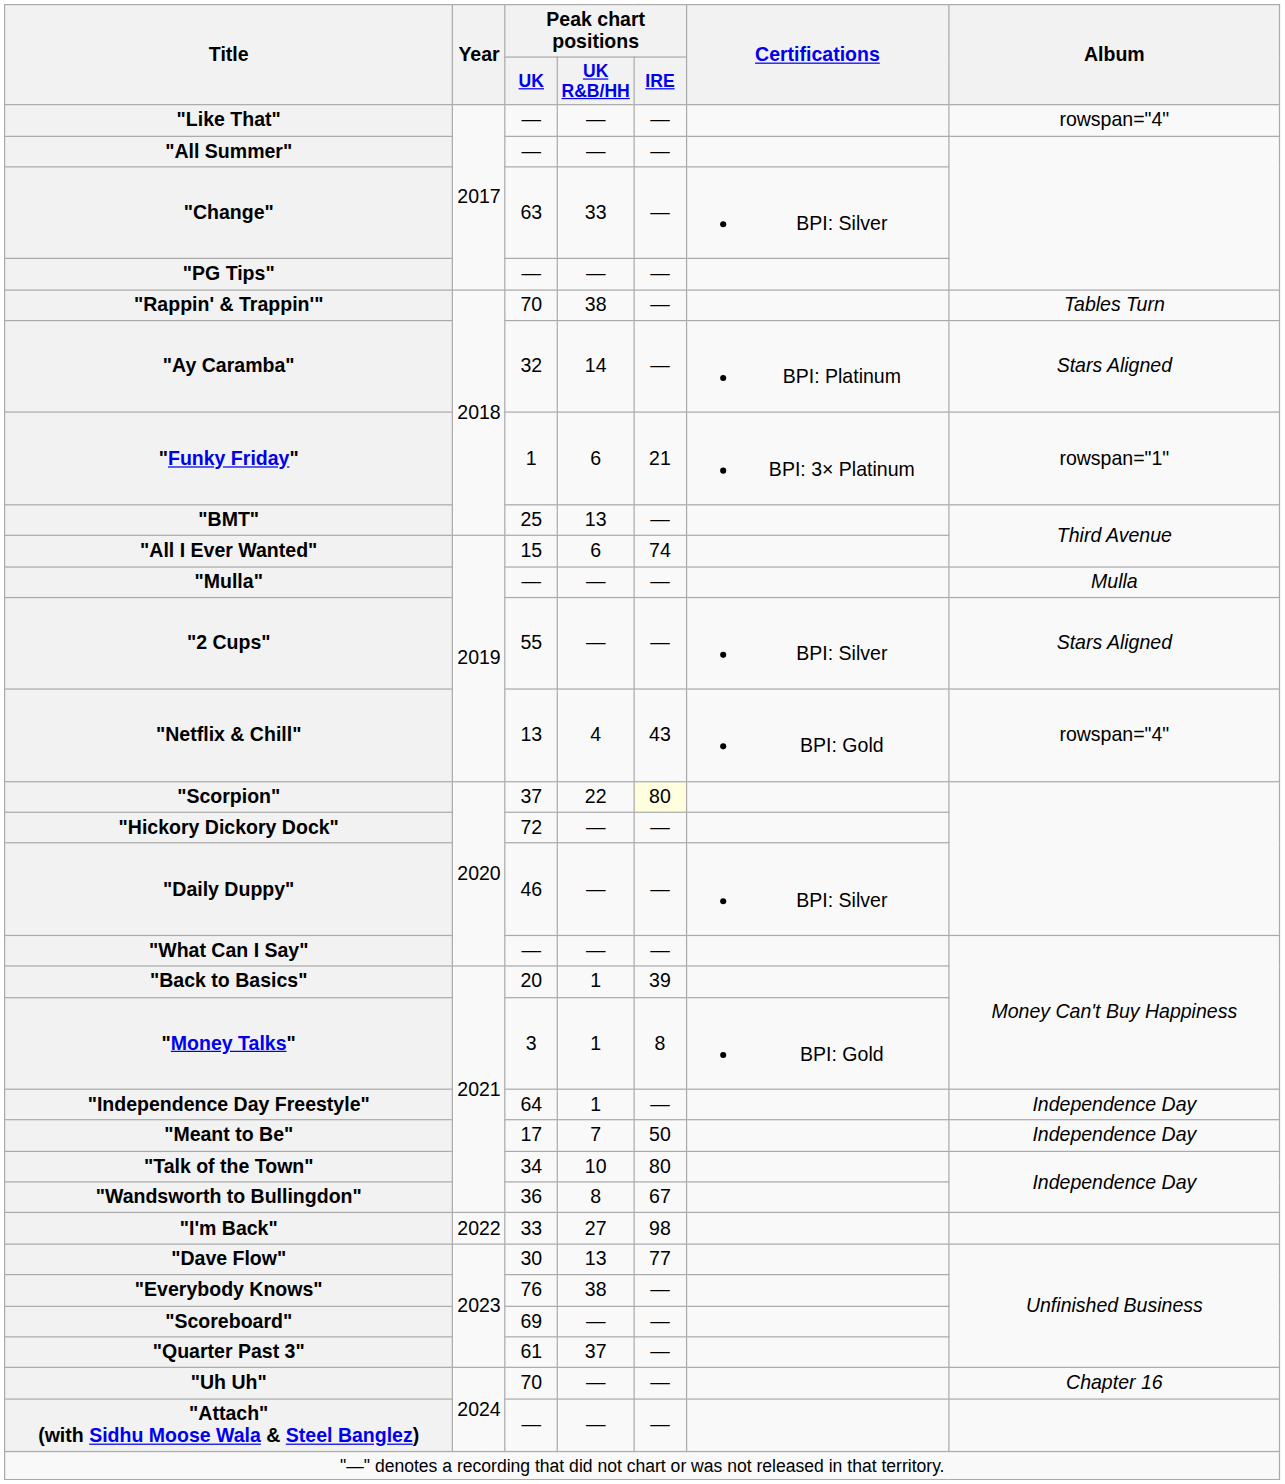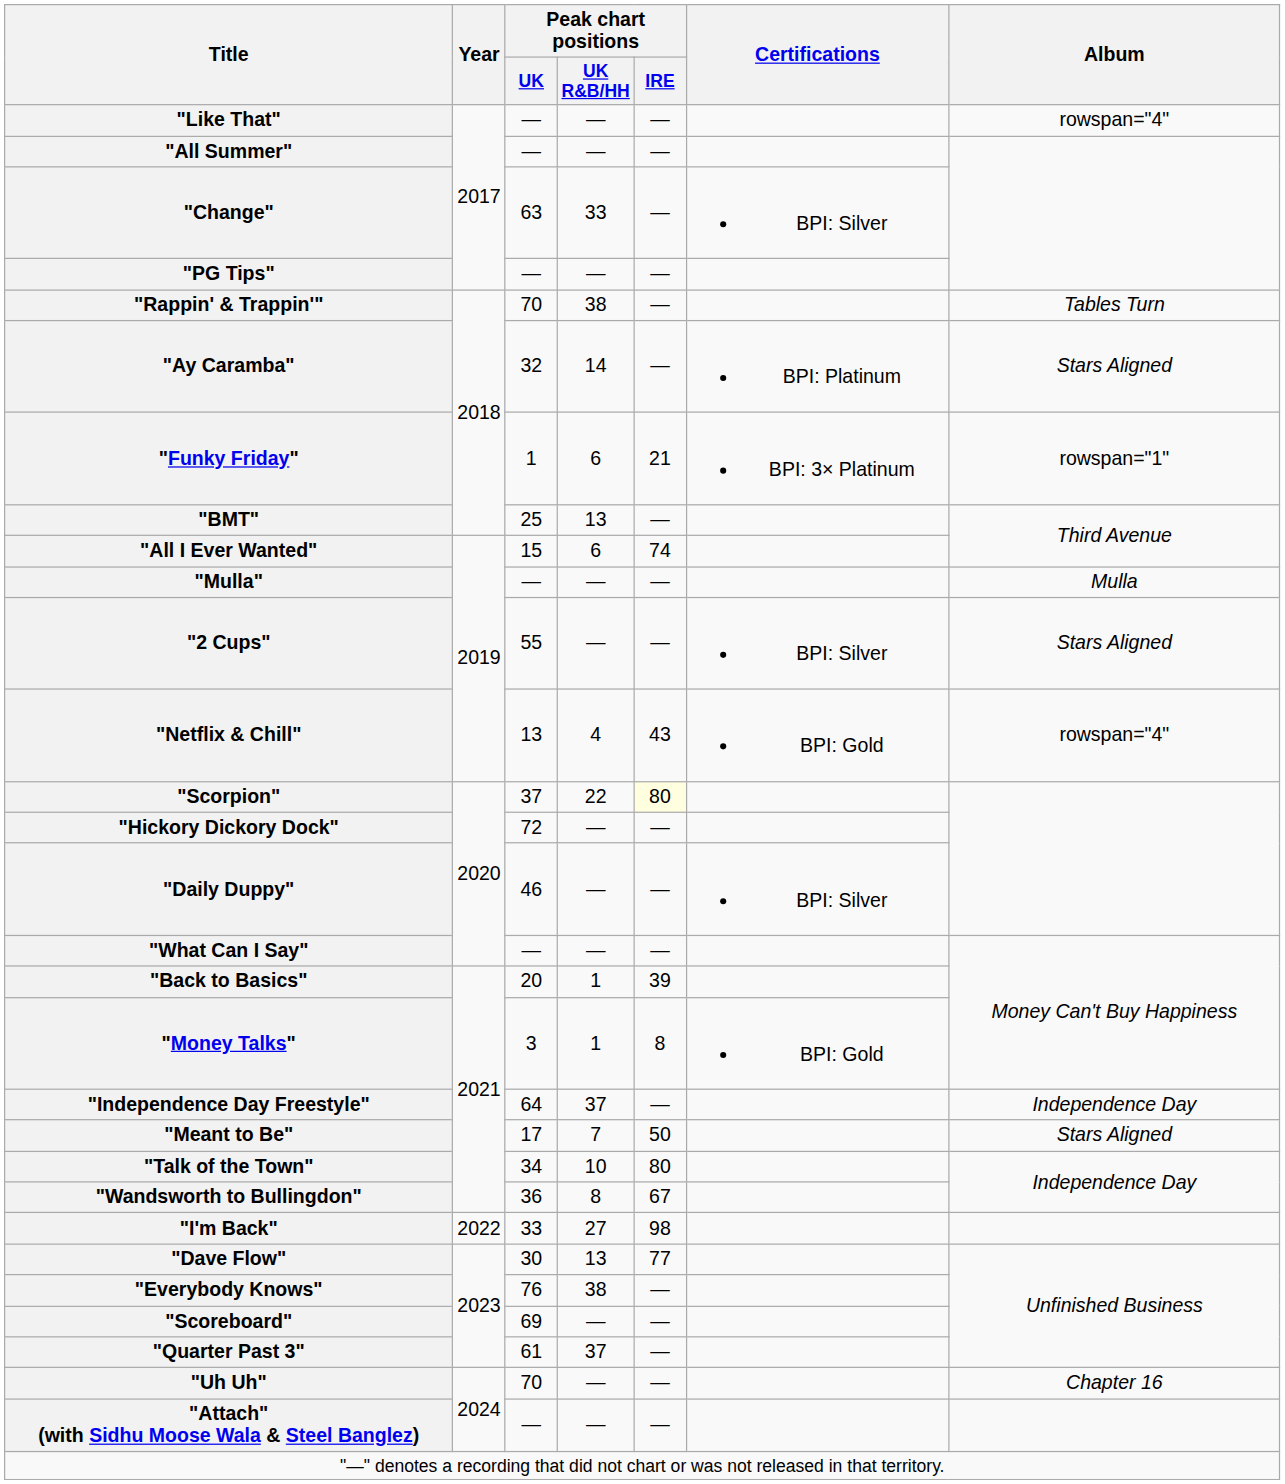(596, 1104) 1 -> (596, 1104) 37
(1114, 1135) Independence Day -> (1114, 1135) Stars Aligned
